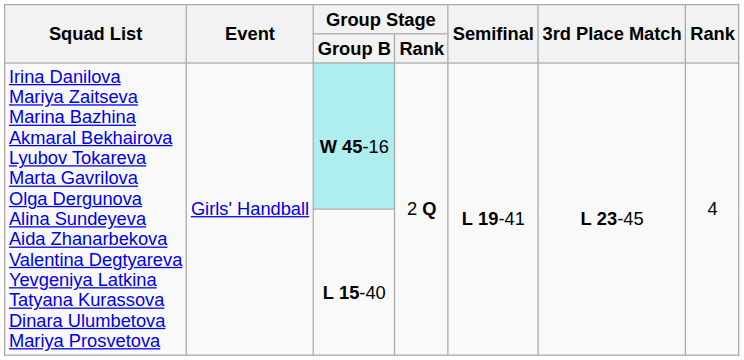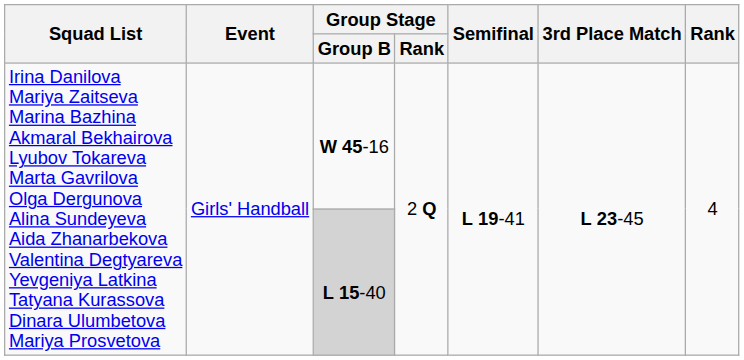(354, 146) paleturquoise background -> (354, 146) no background
(354, 293) no background -> (354, 293) lightgrey background
